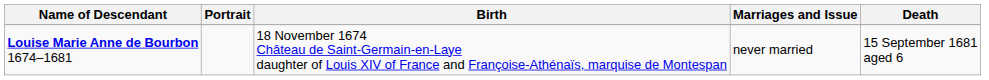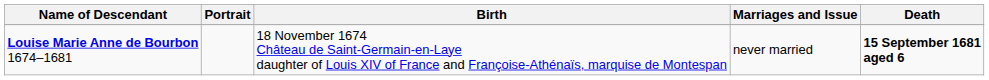(920, 49) normal -> (922, 49) bold
